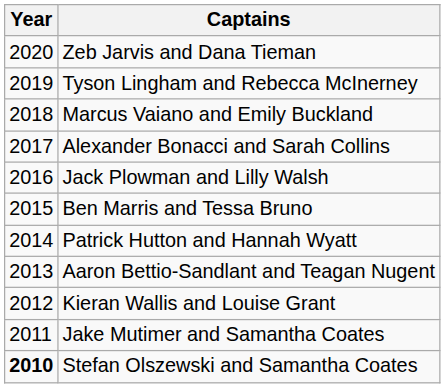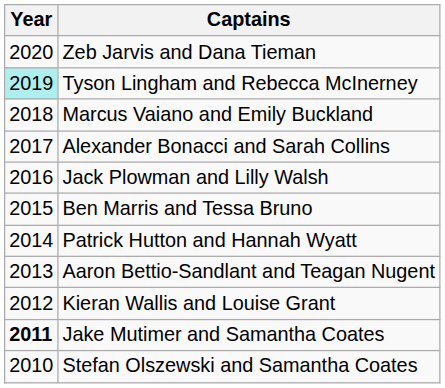(31, 83) no background -> (31, 83) paleturquoise background
(31, 334) normal -> (31, 334) bold
(31, 366) bold -> (31, 366) normal
